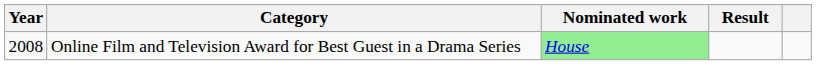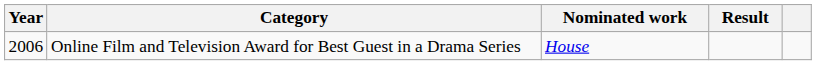(26, 45) 2008 -> (26, 45) 2006
(567, 45) lightgreen background -> (567, 45) no background
